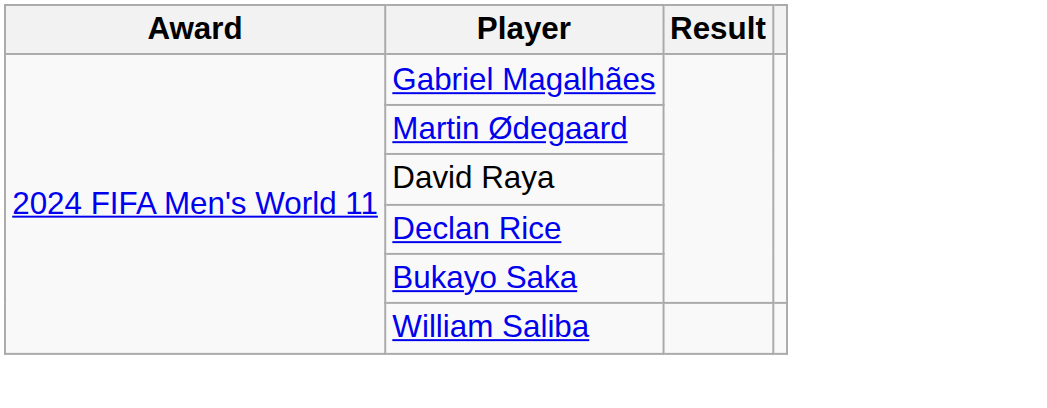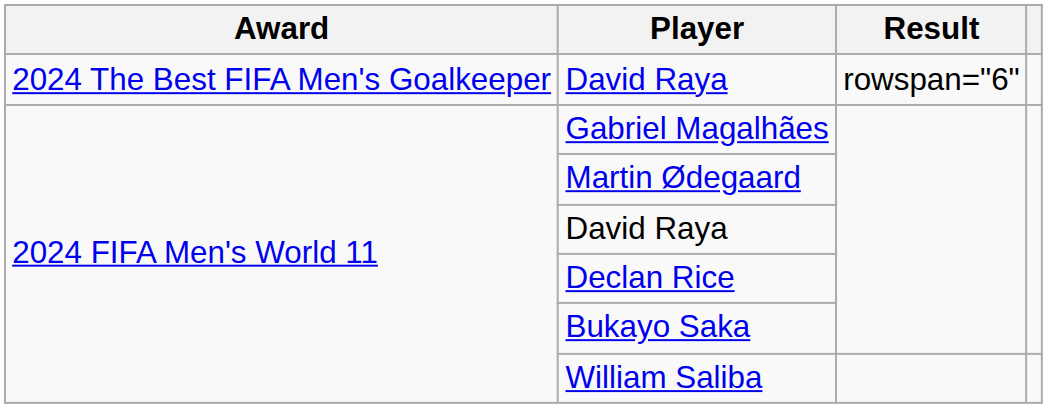+ row: (282, 79)
